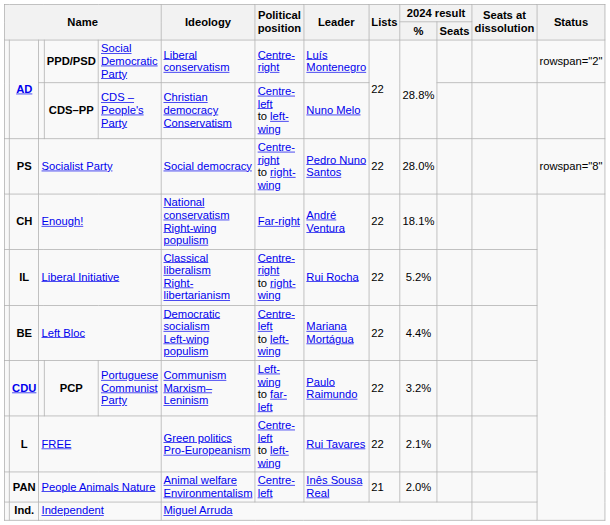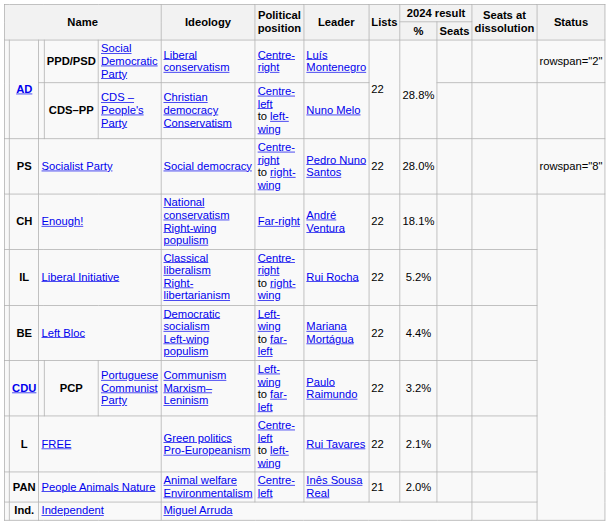(276, 333) Centre-left to left-wing -> (272, 333) Left-wing to far-left
